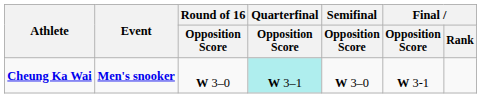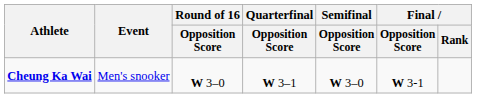(136, 75) bold -> (134, 75) normal
(285, 83) paleturquoise background -> (279, 83) no background
